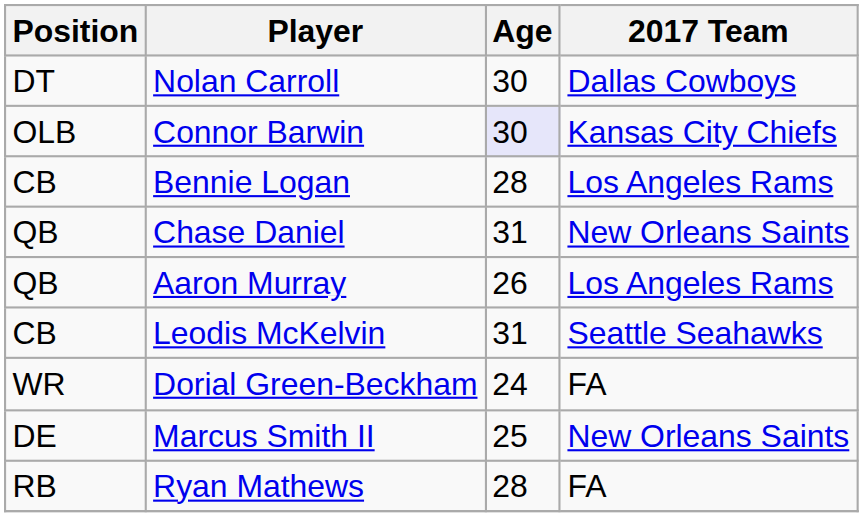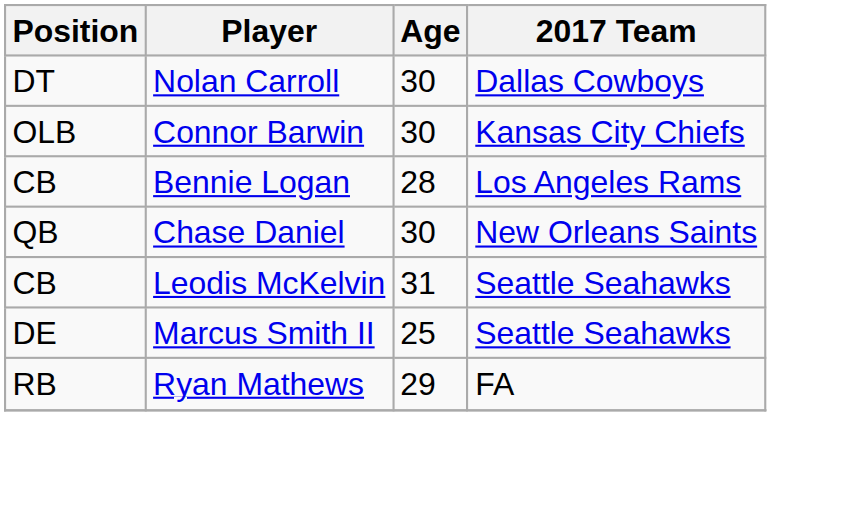(510, 132) lavender background -> (418, 132) no background
(510, 233) 31 -> (418, 233) 30
- row: (250, 283)
- row: (315, 384)
(708, 435) New Orleans Saints -> (603, 334) Seattle Seahawks
(510, 485) 28 -> (418, 384) 29
